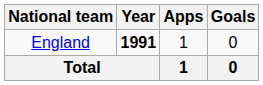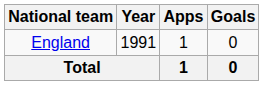(138, 42) bold -> (138, 42) normal
